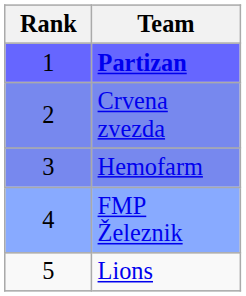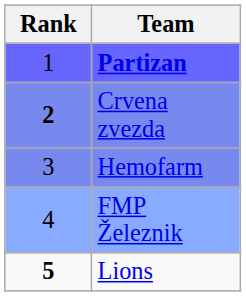(48, 114) normal -> (48, 114) bold
(48, 271) normal -> (48, 271) bold
